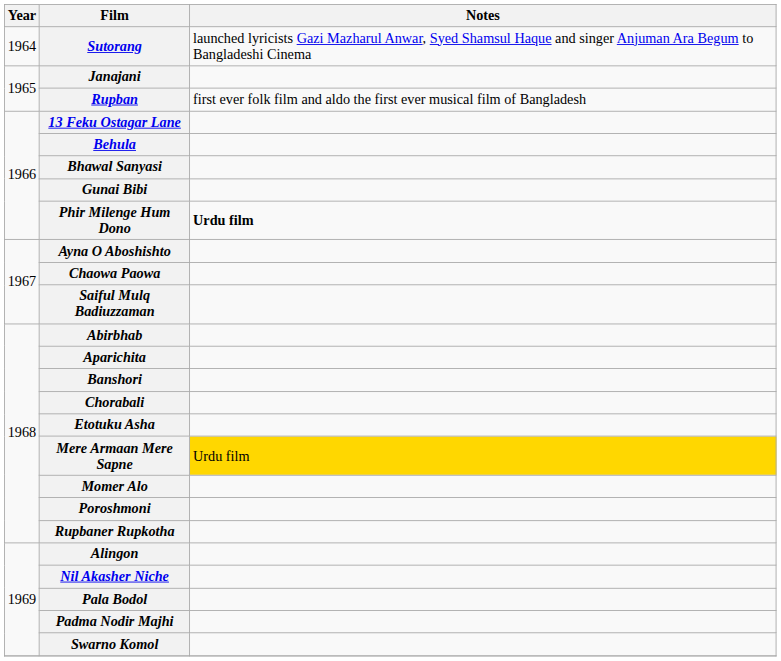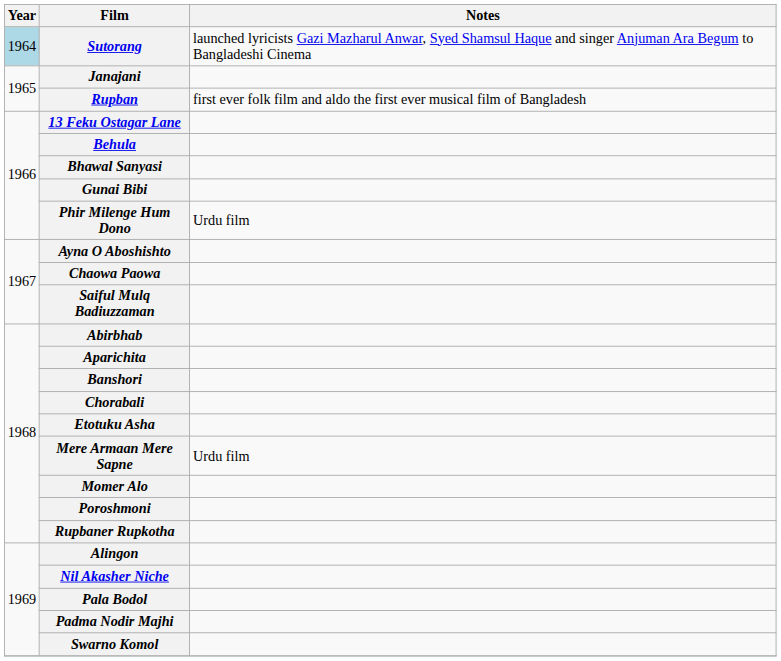(22, 46) no background -> (22, 46) lightblue background
(223, 220) bold -> (221, 220) normal
(221, 455) gold background -> (221, 455) no background
